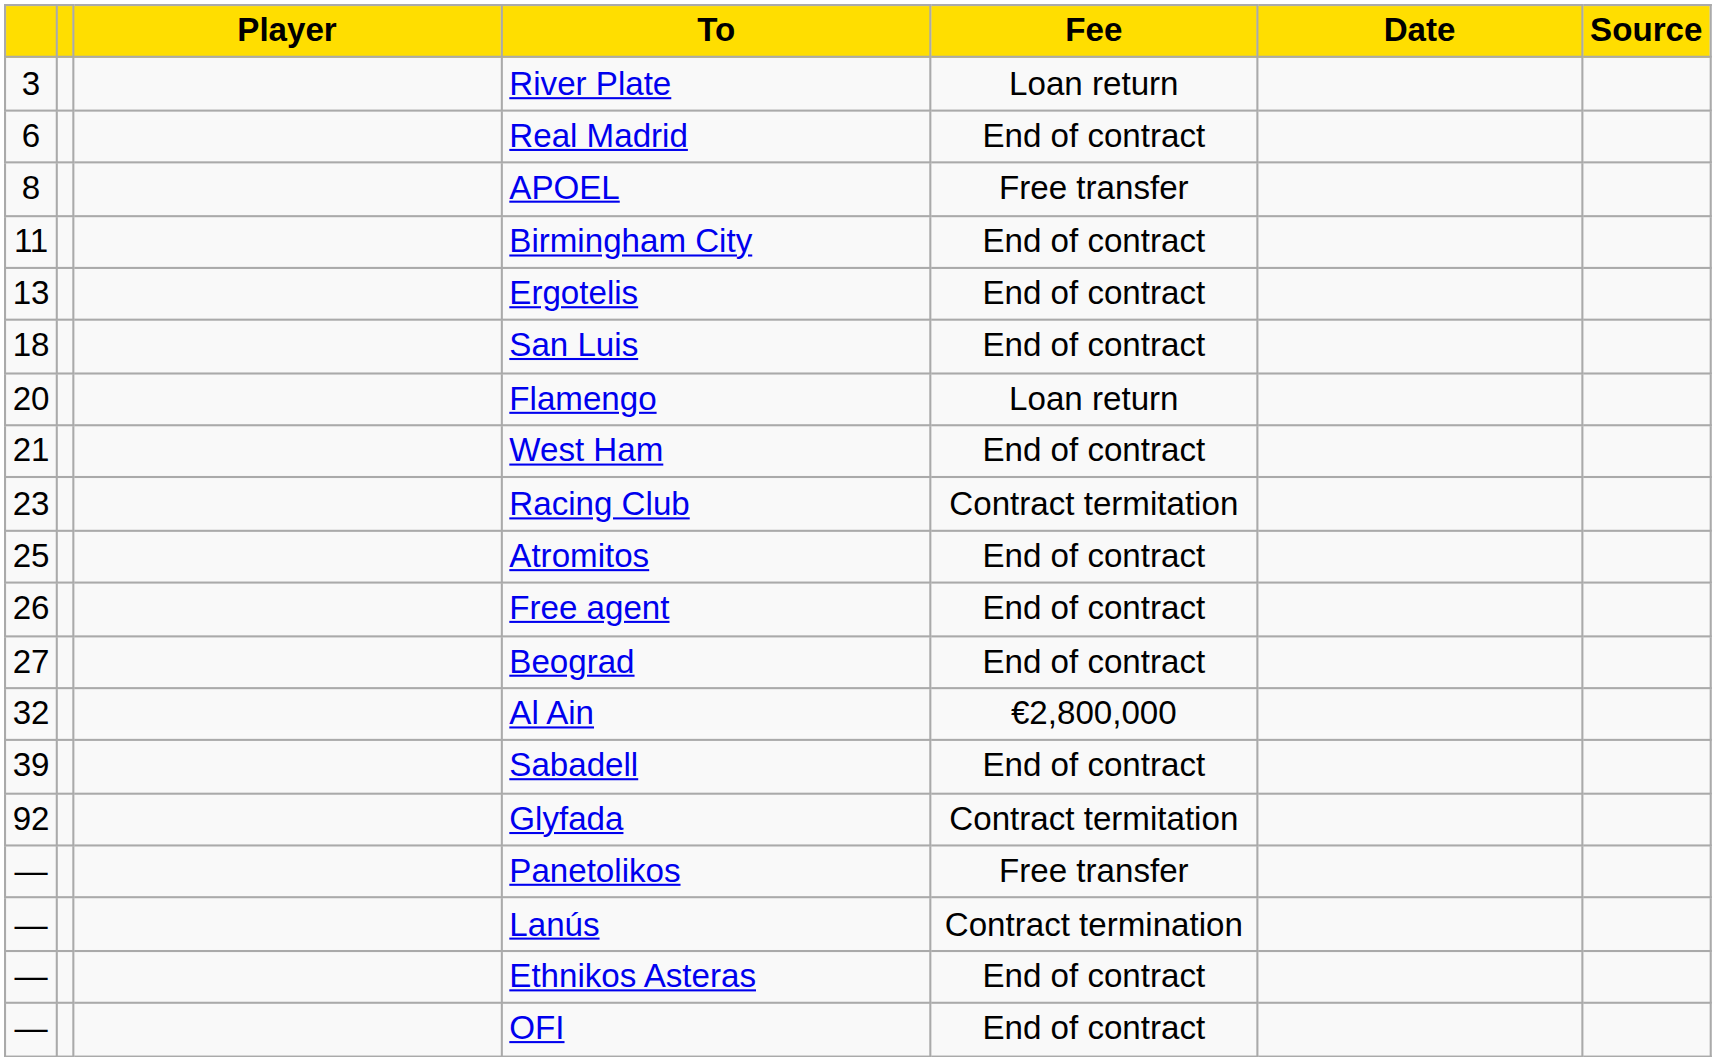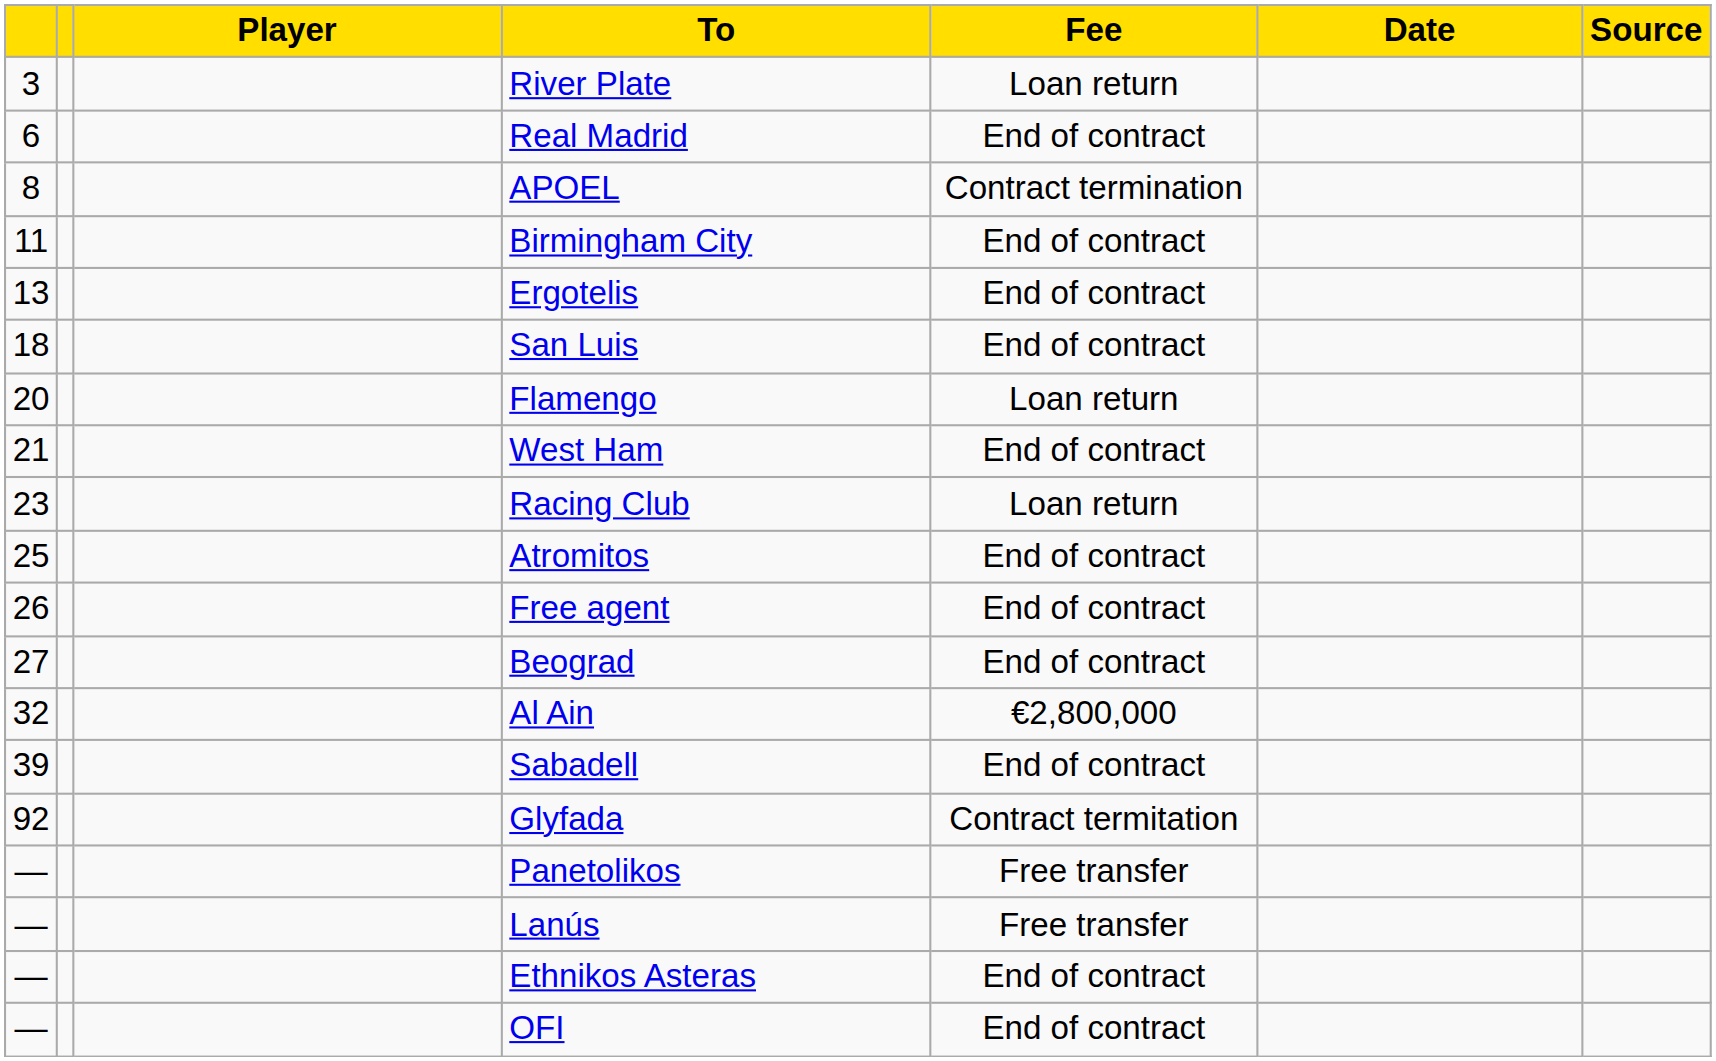(1094, 188) Free transfer -> (1094, 188) Contract termination
(1094, 503) Contract termitation -> (1094, 503) Loan return
(1094, 923) Contract termination -> (1094, 923) Free transfer
